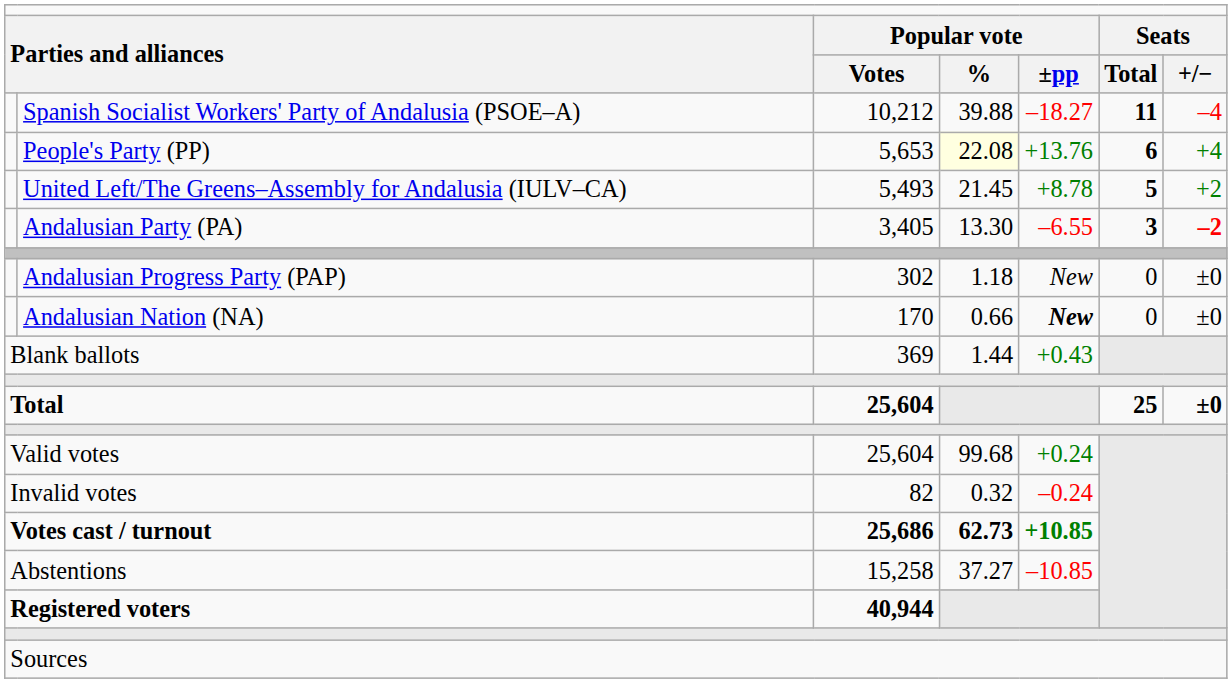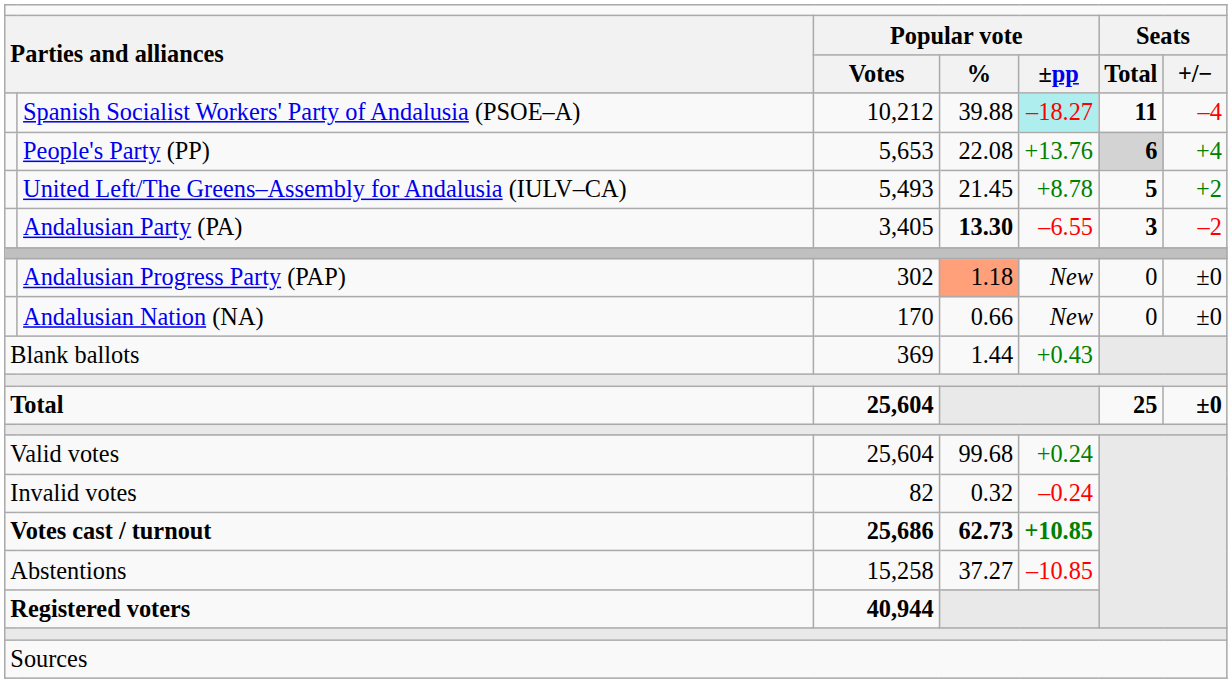(1060, 112) no background -> (1060, 112) paleturquoise background
(986, 150) lightyellow background -> (986, 150) no background
(1151, 150) no background -> (1151, 150) lightgrey background
(986, 227) normal -> (986, 227) bold
(1210, 227) bold -> (1210, 227) normal
(992, 277) no background -> (992, 277) lightsalmon background
(1071, 316) bold -> (1071, 316) normal
